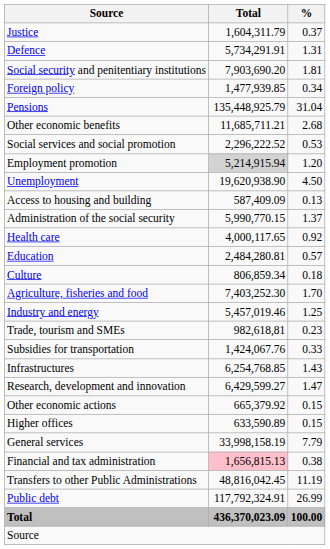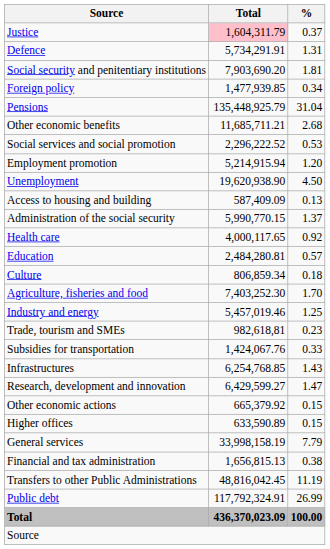(255, 31) no background -> (255, 31) pink background
(255, 162) lightgrey background -> (255, 162) no background
(255, 460) pink background -> (255, 460) no background
